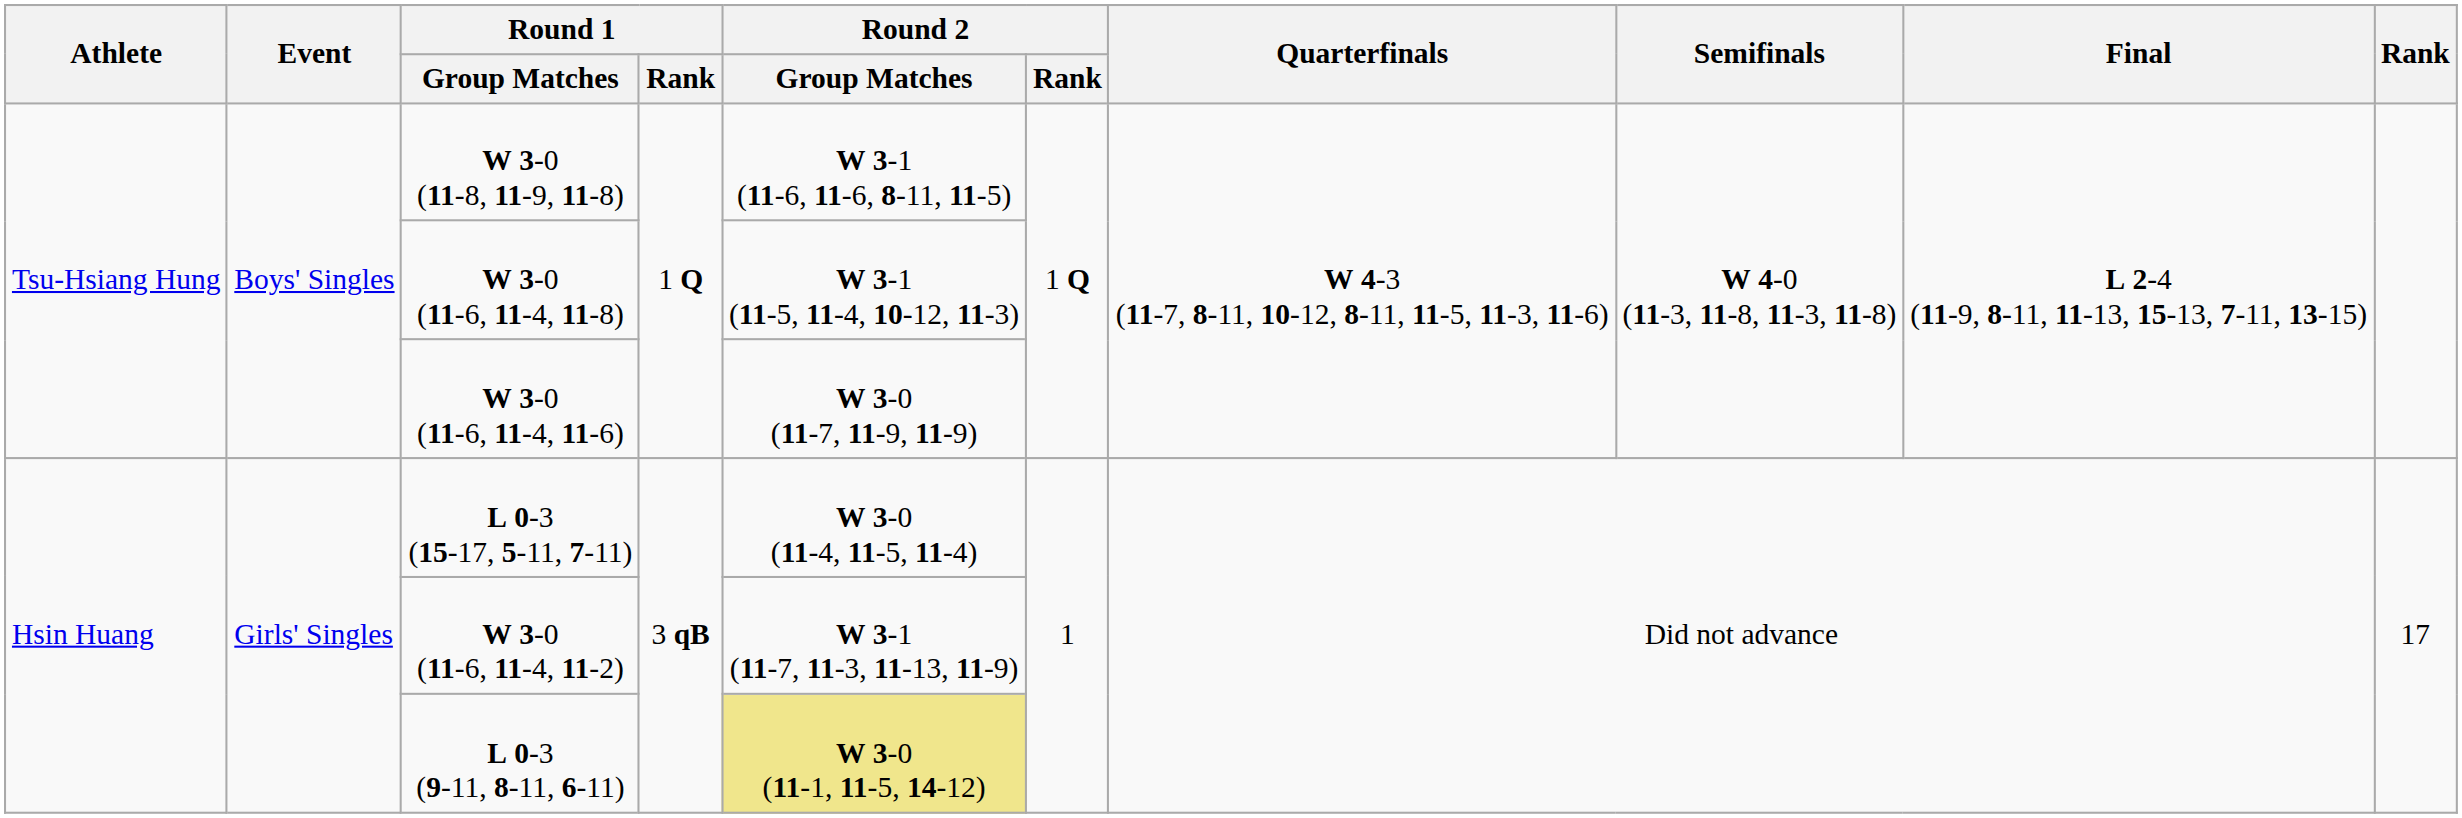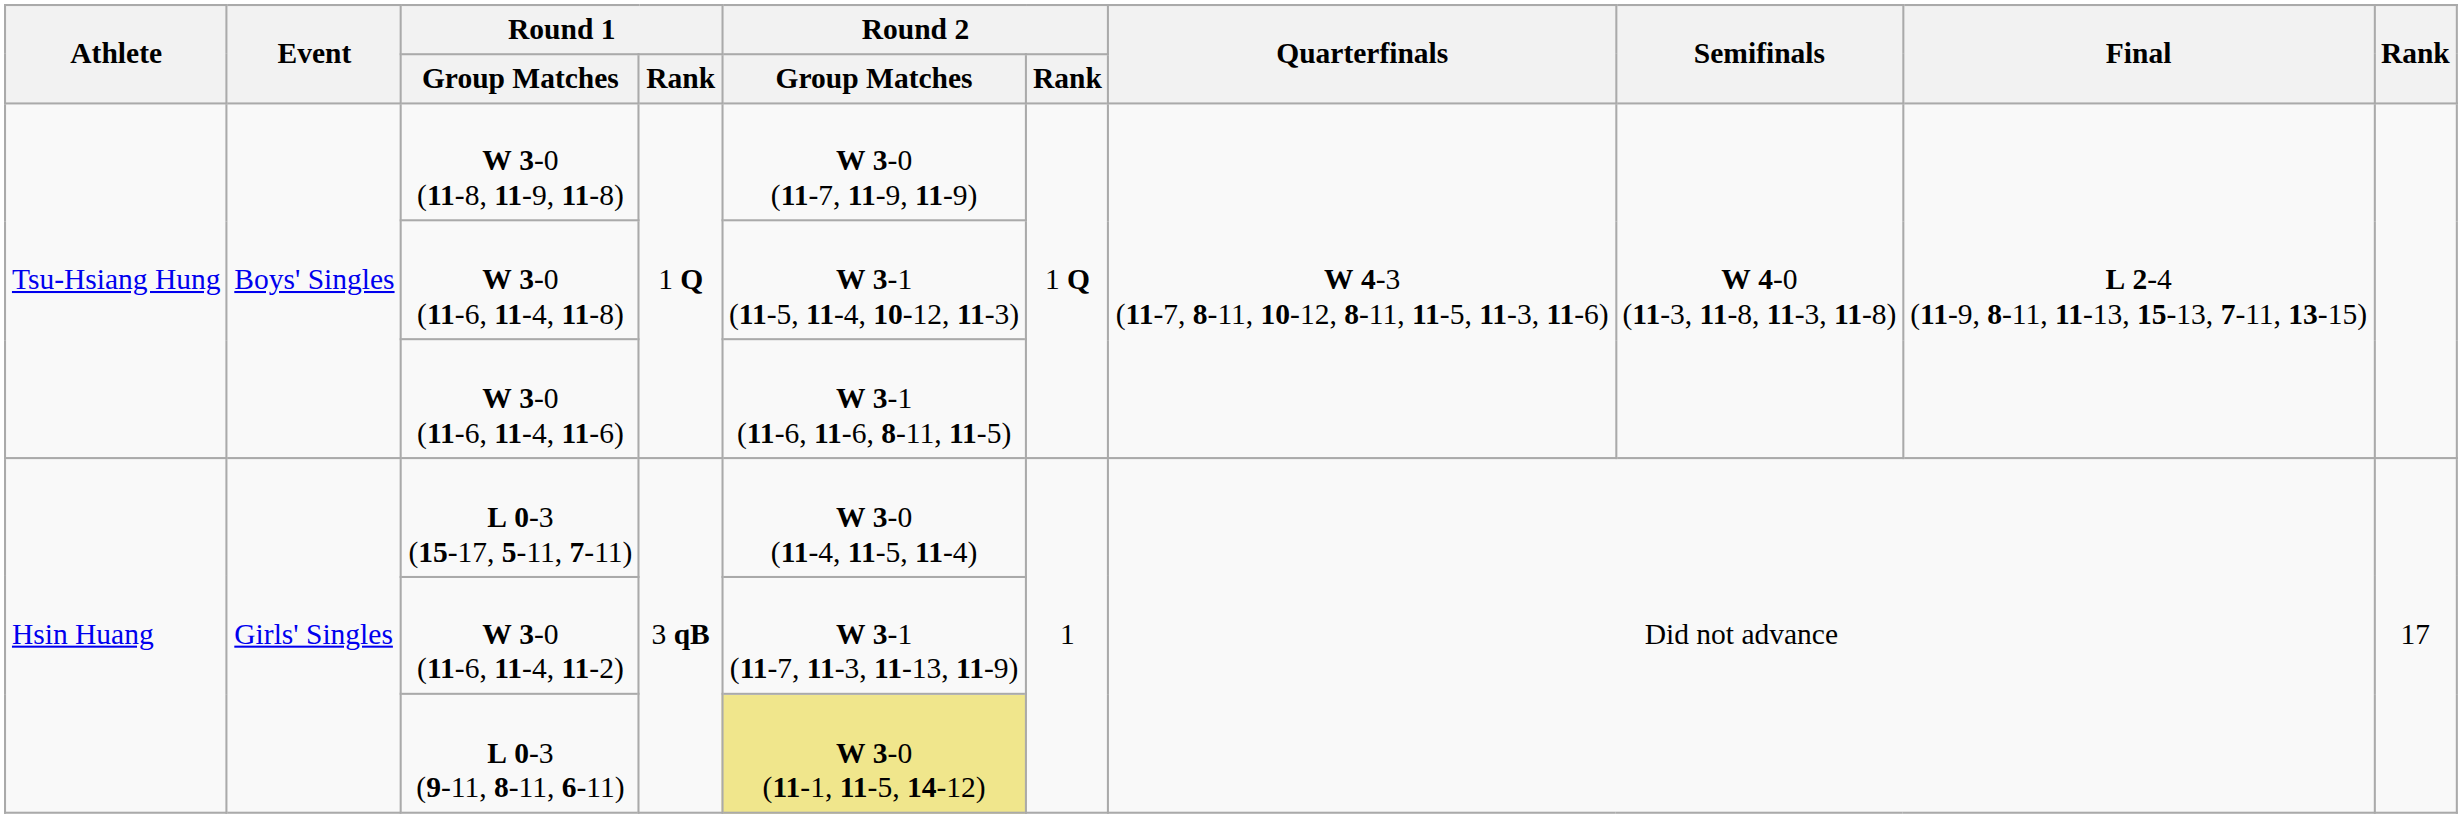(874, 178) W 3-1 (11-6, 11-6, 8-11, 11-5) -> (874, 178) W 3-0 (11-7, 11-9, 11-9)
(874, 415) W 3-0 (11-7, 11-9, 11-9) -> (874, 415) W 3-1 (11-6, 11-6, 8-11, 11-5)
